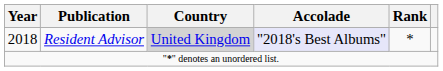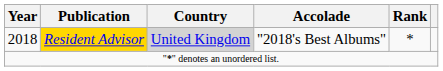(94, 39) no background -> (94, 39) gold background
(321, 39) lavender background -> (321, 39) no background
